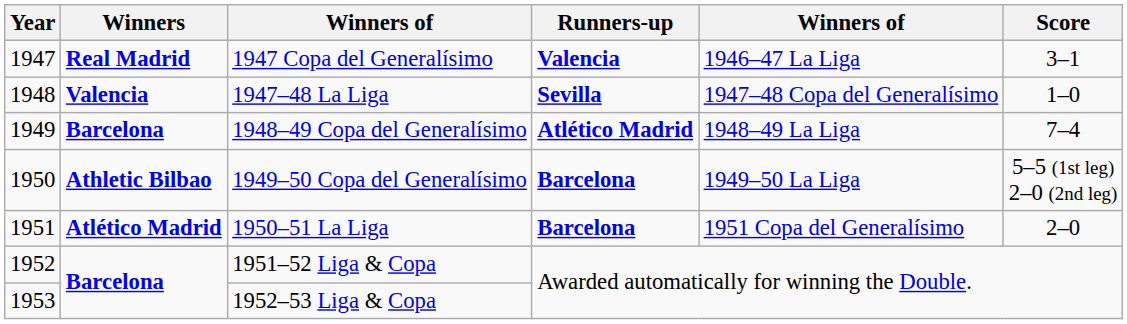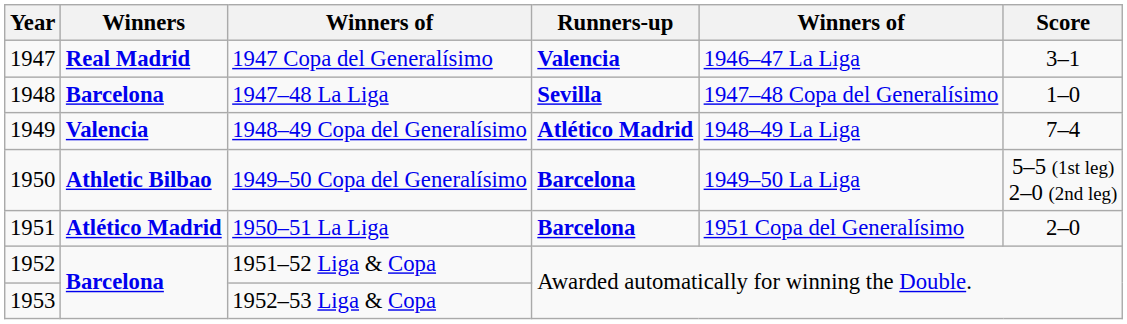(107, 94) Valencia -> (115, 94) Barcelona
(115, 130) Barcelona -> (107, 130) Valencia
